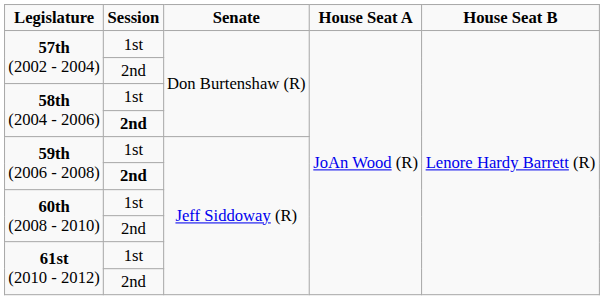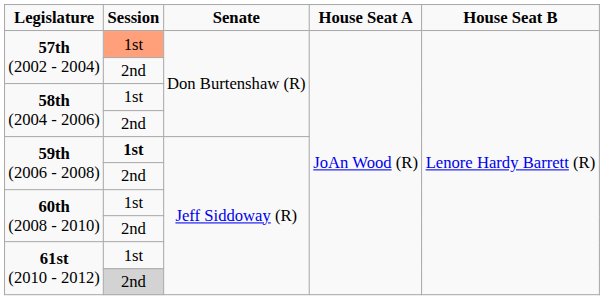(133, 44) no background -> (133, 44) lightsalmon background
(133, 123) bold -> (133, 123) normal
(133, 149) normal -> (133, 149) bold
(133, 176) bold -> (133, 176) normal
(133, 281) no background -> (133, 281) lightgrey background
